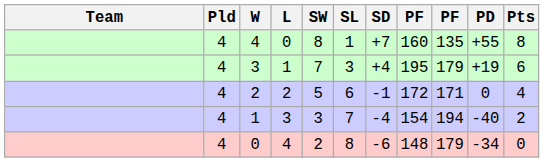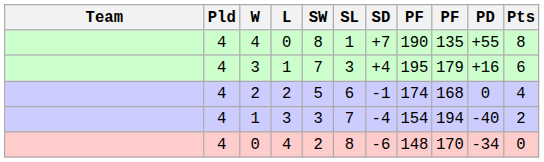(414, 43) 160 -> (414, 43) 190
(485, 68) +19 -> (485, 68) +16
(414, 94) 172 -> (414, 94) 174
(450, 94) 171 -> (450, 94) 168
(450, 144) 179 -> (450, 144) 170
